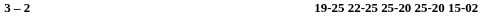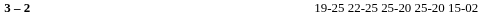(396, 8) bold -> (396, 8) normal
